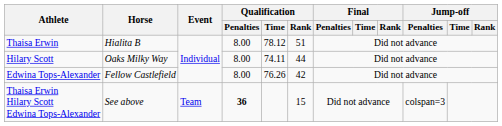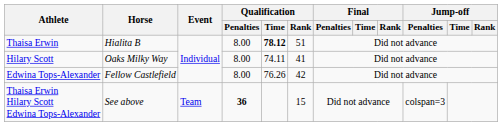(275, 43) normal -> (275, 43) bold
(301, 59) 44 -> (301, 59) 41
